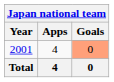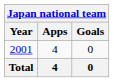(90, 49) lightsalmon background -> (90, 49) no background
